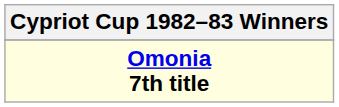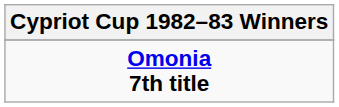(169, 70) lightyellow background -> (169, 70) no background
